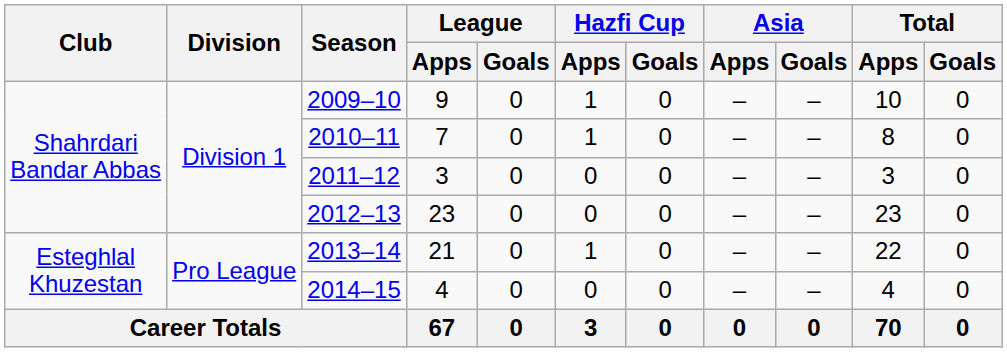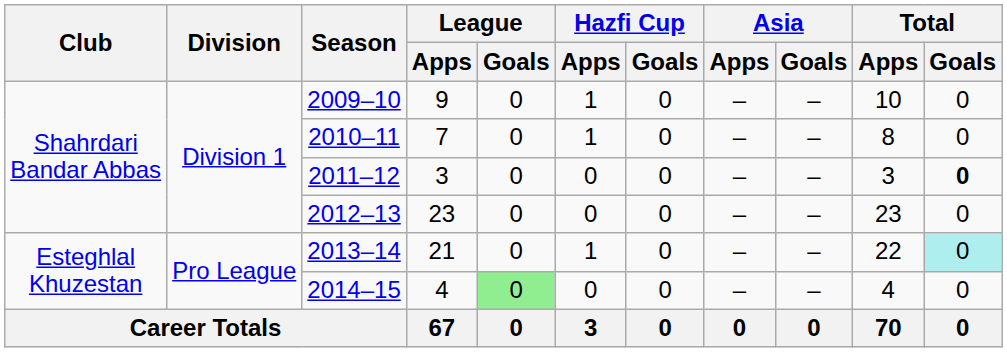(963, 175) normal -> (963, 175) bold
(963, 251) no background -> (963, 251) paleturquoise background
(516, 289) no background -> (516, 289) lightgreen background
